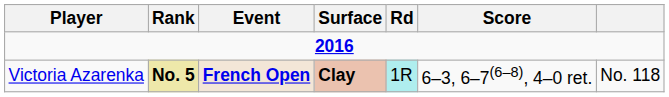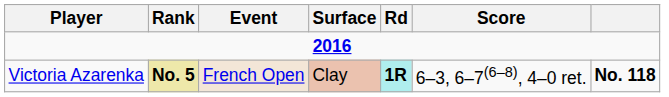(256, 75) bold -> (254, 75) normal
(337, 75) bold -> (330, 75) normal
(401, 75) normal -> (396, 75) bold
(630, 75) normal -> (625, 75) bold
